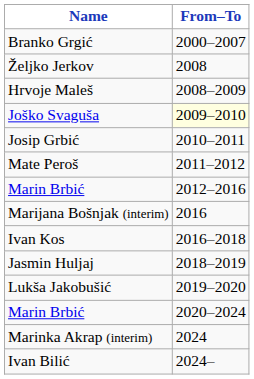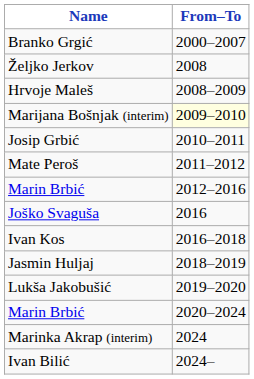(54, 115) Joško Svaguša -> (88, 115) Marijana Bošnjak (interim)
(88, 213) Marijana Bošnjak (interim) -> (54, 213) Joško Svaguša
